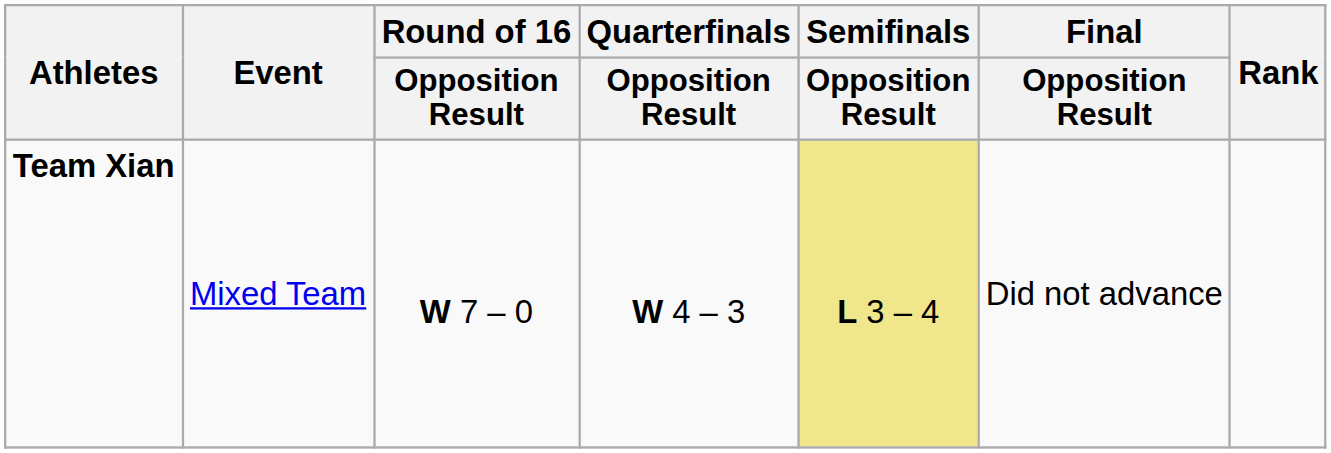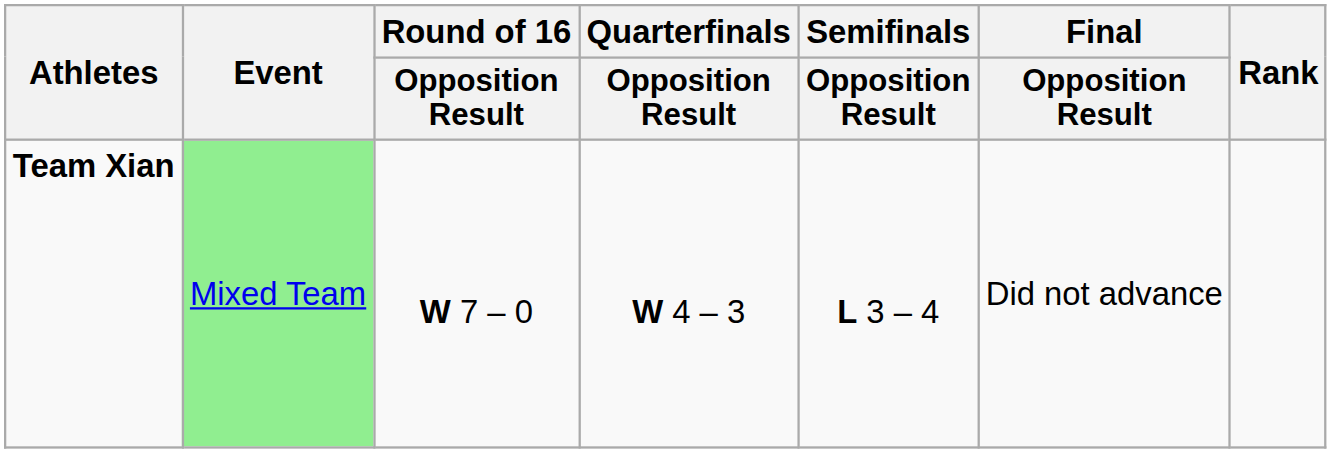(278, 294) no background -> (278, 294) lightgreen background
(888, 312) khaki background -> (888, 312) no background
